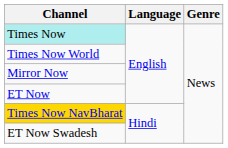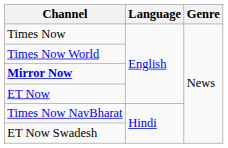(36, 34) paleturquoise background -> (36, 34) no background
(38, 73) normal -> (40, 73) bold
(65, 113) gold background -> (65, 113) no background
